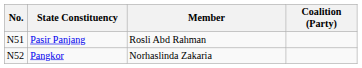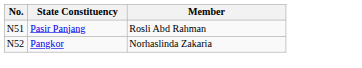- column: (321, 18)
